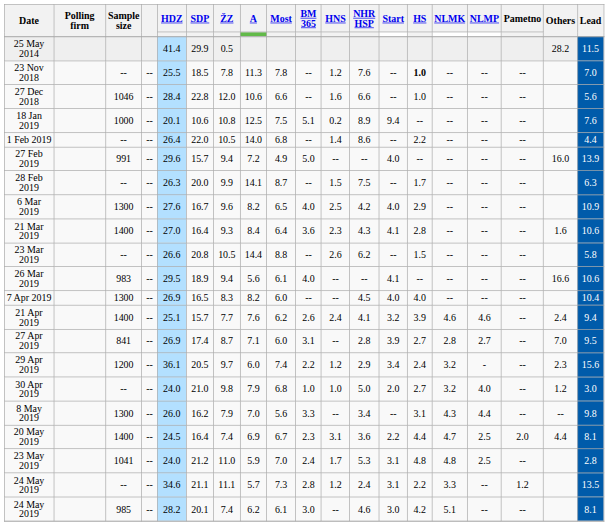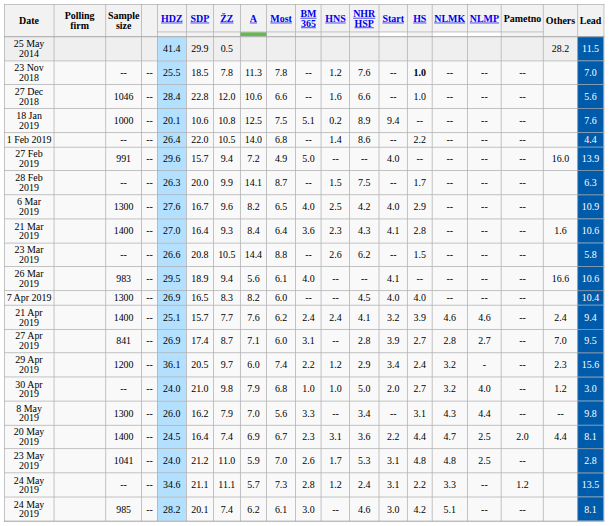(308, 317) 2.6 -> (308, 317) 2.4
(308, 461) 2.4 -> (308, 461) 2.6
